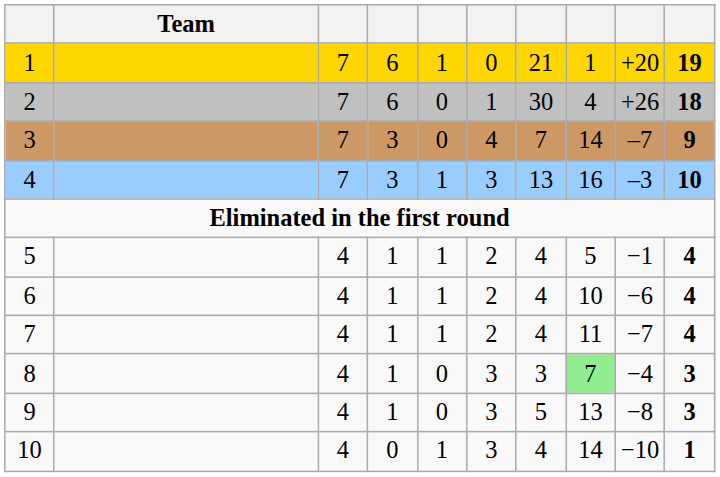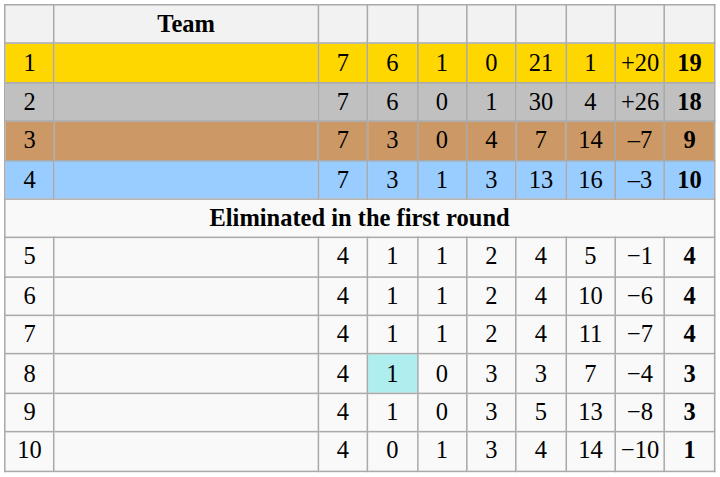(392, 373) no background -> (392, 373) paleturquoise background
(590, 373) lightgreen background -> (590, 373) no background
